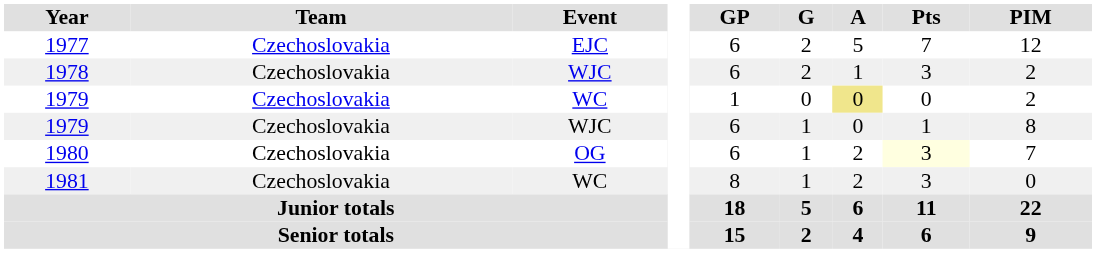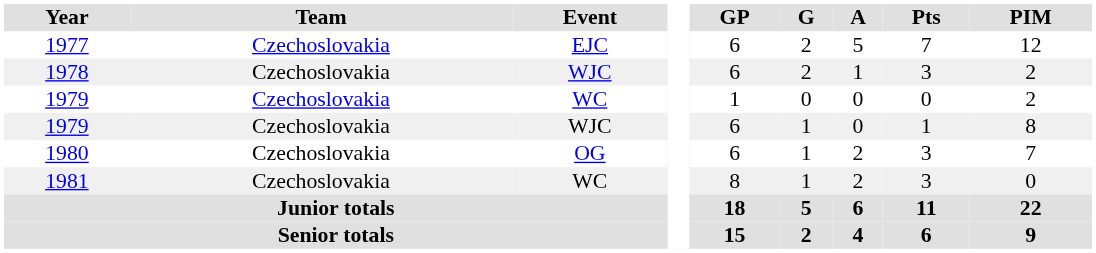(858, 99) khaki background -> (858, 99) no background
(926, 153) lightyellow background -> (926, 153) no background
